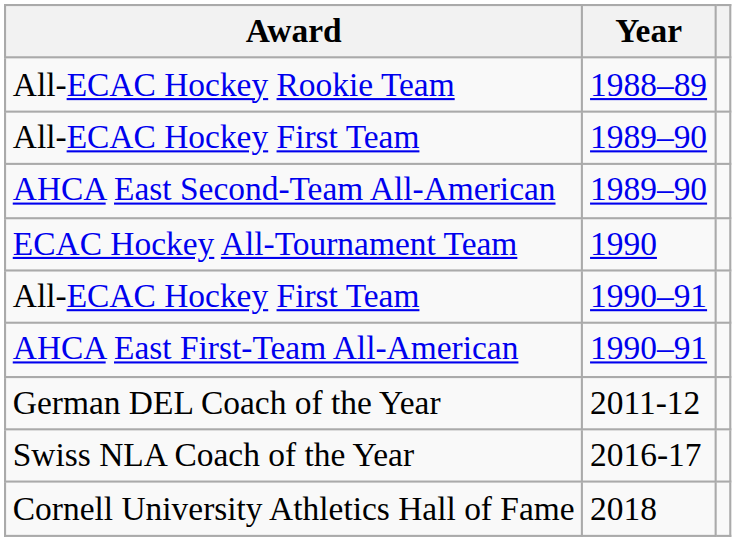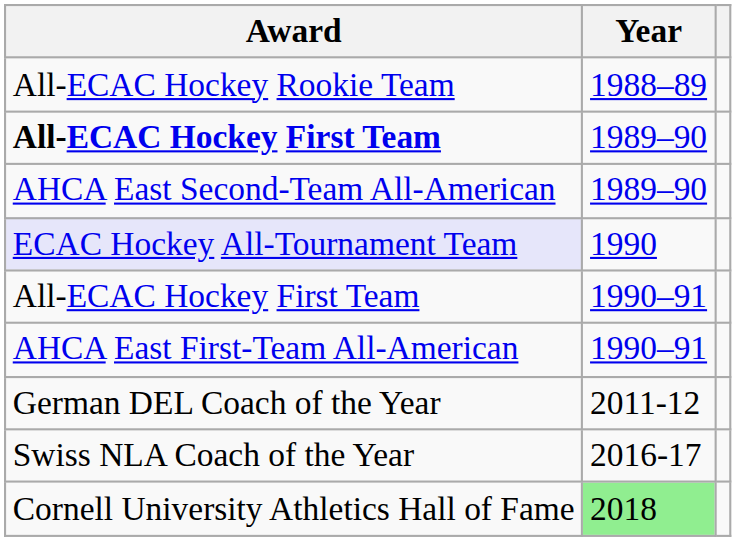(216, 137) normal -> (227, 137) bold
(265, 243) no background -> (265, 243) lavender background
(623, 508) no background -> (623, 508) lightgreen background
